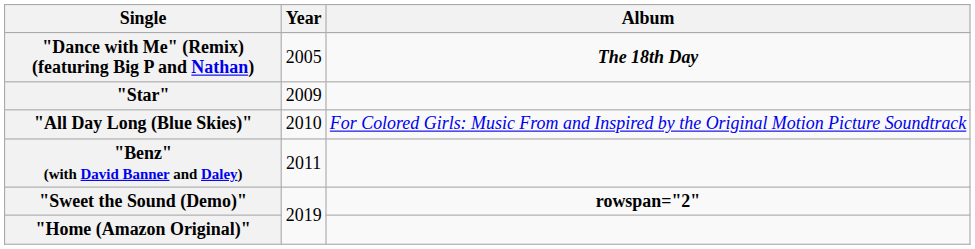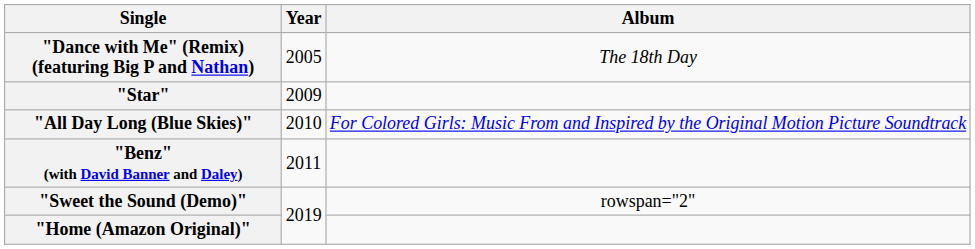(648, 57) bold -> (648, 57) normal
(648, 201) bold -> (648, 201) normal
